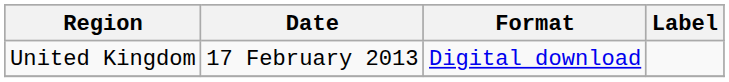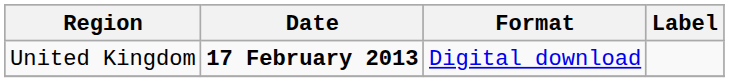(312, 59) normal -> (312, 59) bold
